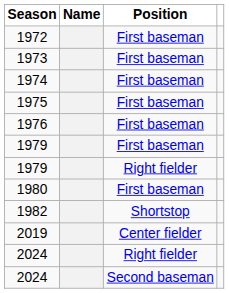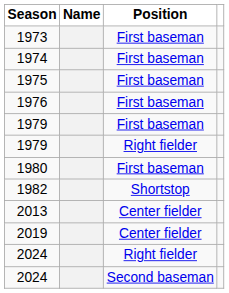- row: (32, 37)
+ row: (32, 211)
